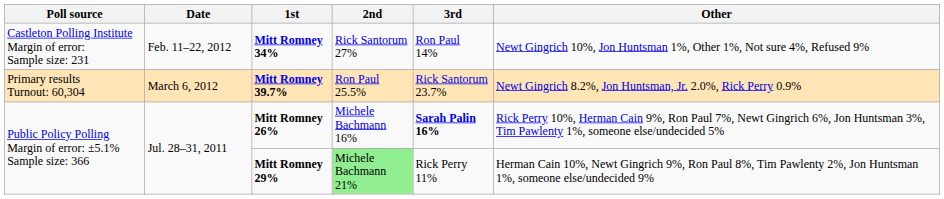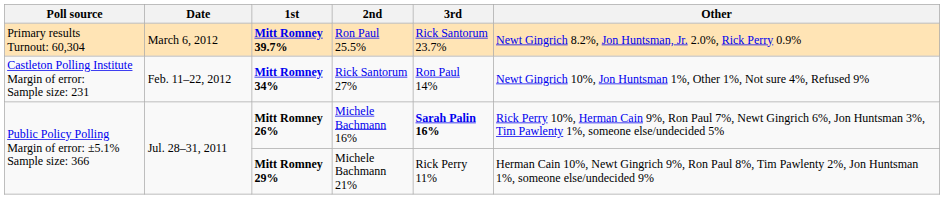rows swapped: (289, 85) <-> (289, 46)
(361, 171) lightgreen background -> (361, 171) no background
